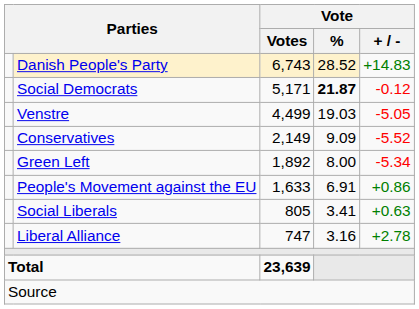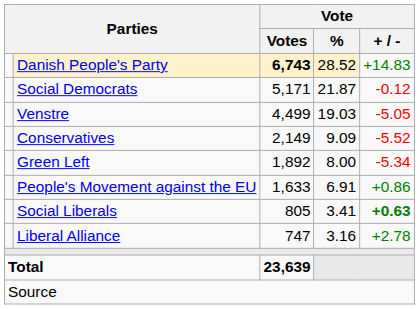(291, 65) normal -> (291, 65) bold
(337, 89) bold -> (337, 89) normal
(391, 211) normal -> (391, 211) bold
